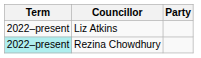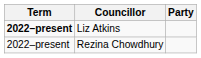(38, 28) normal -> (39, 28) bold
(38, 45) paleturquoise background -> (38, 45) no background
